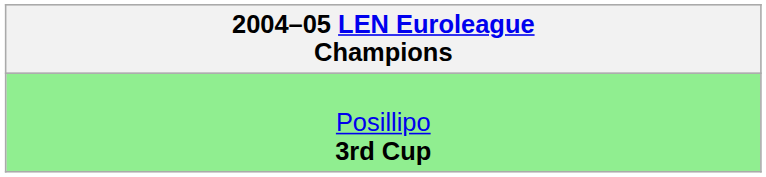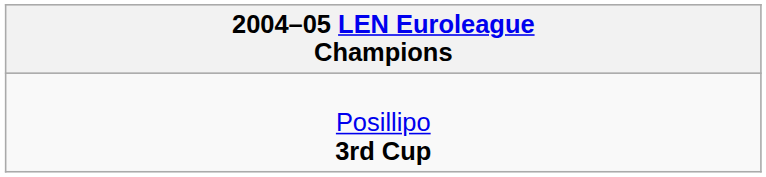(383, 136) lightgreen background -> (383, 136) no background
